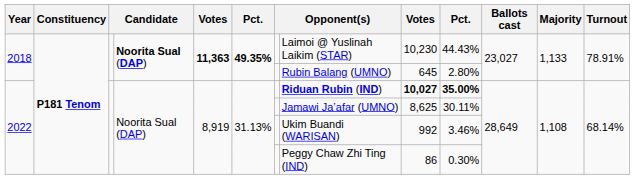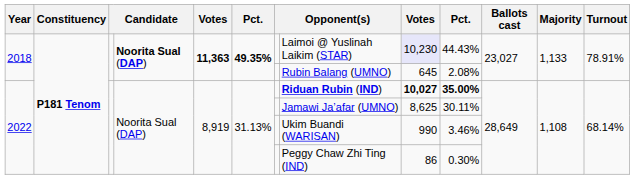(420, 49) no background -> (420, 49) lavender background
(464, 72) 2.80% -> (464, 72) 2.08%
(428, 130) 992 -> (428, 130) 990
